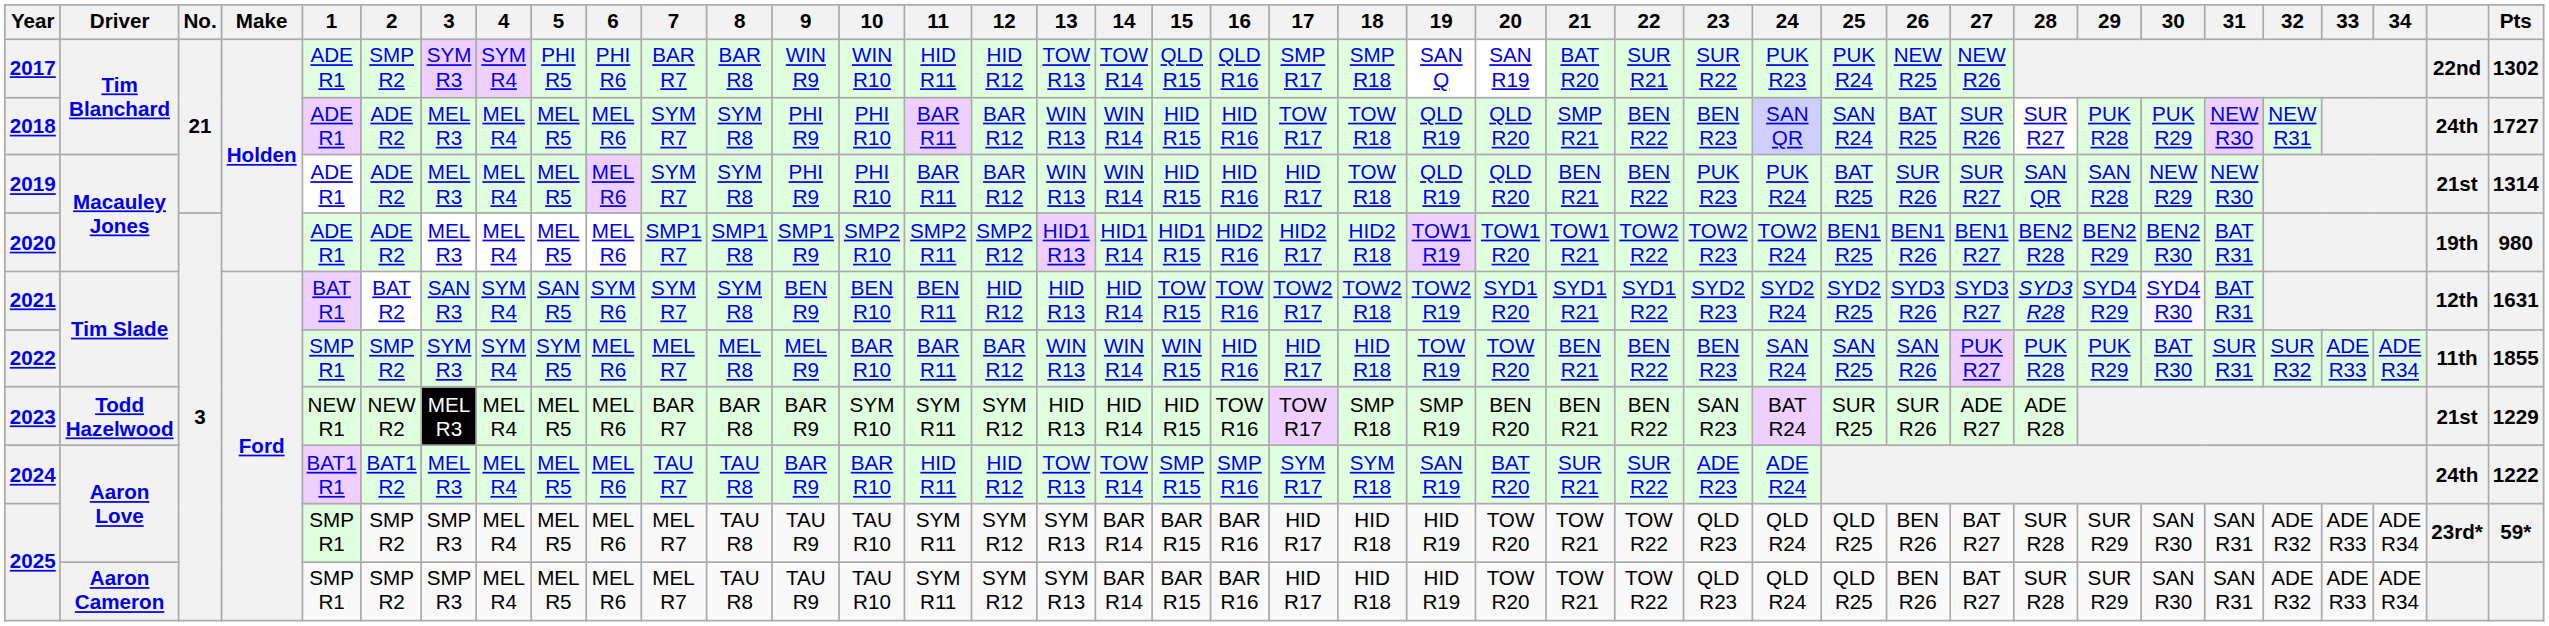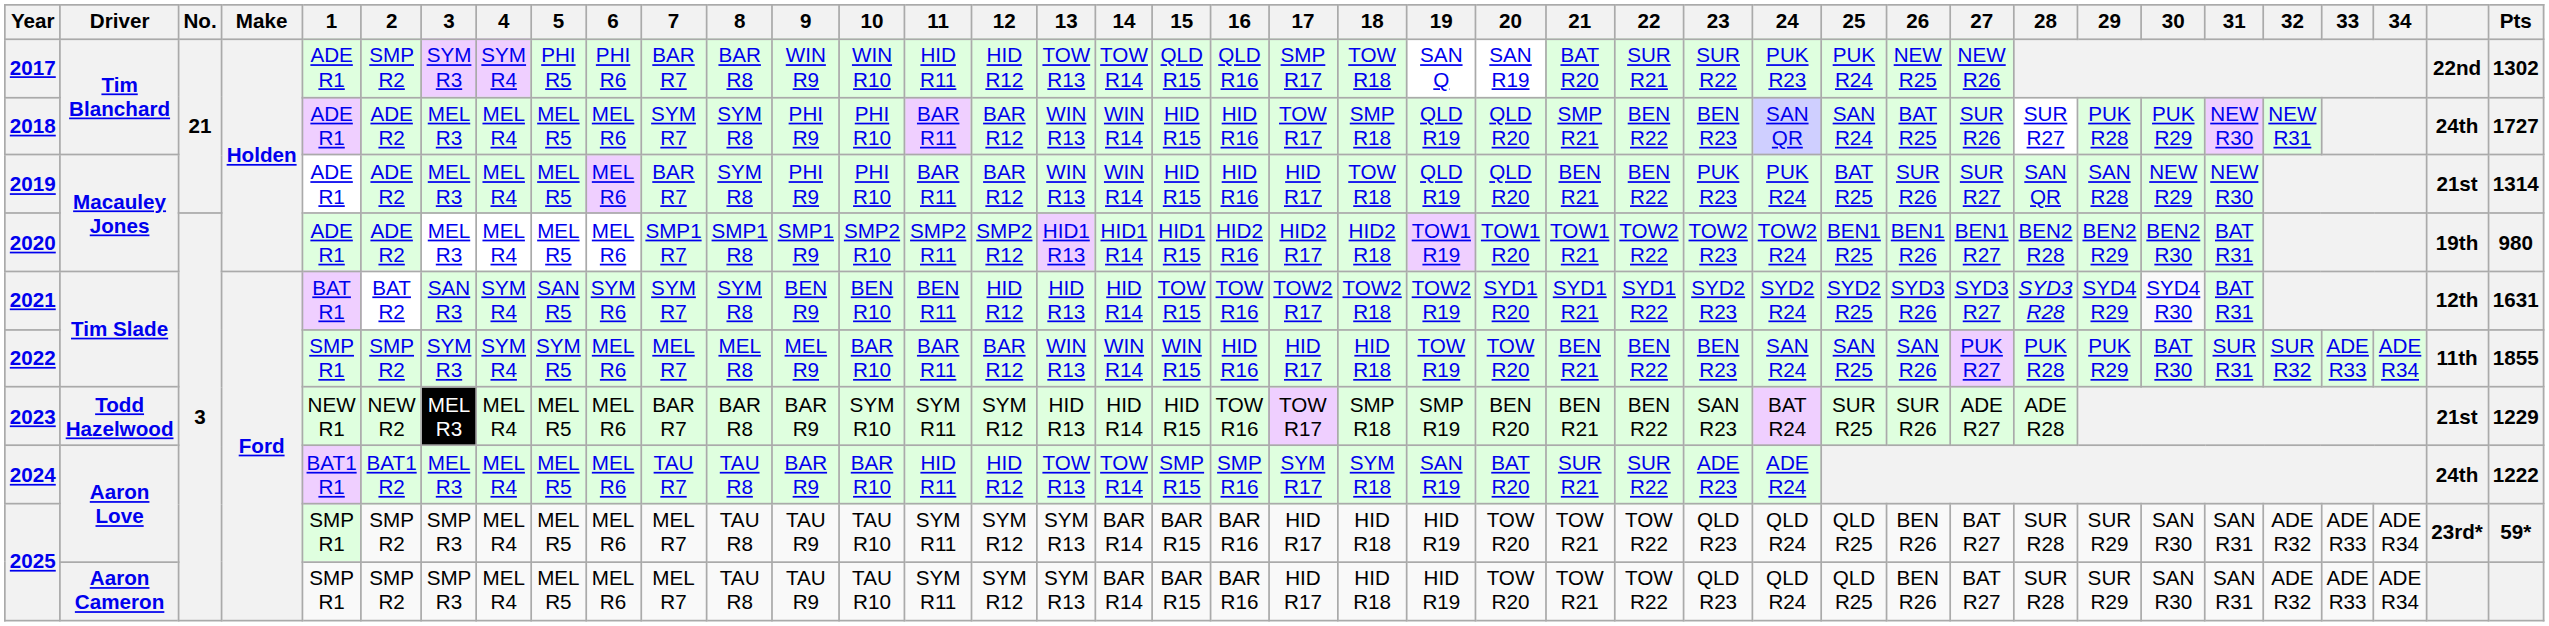(1372, 68) SMP R18 -> (1372, 68) TOW R18
(1372, 126) TOW R18 -> (1372, 126) SMP R18
(673, 184) SYM R7 -> (674, 184) BAR R7
